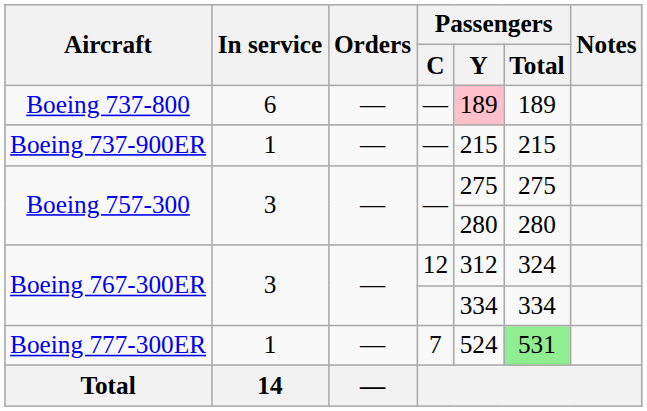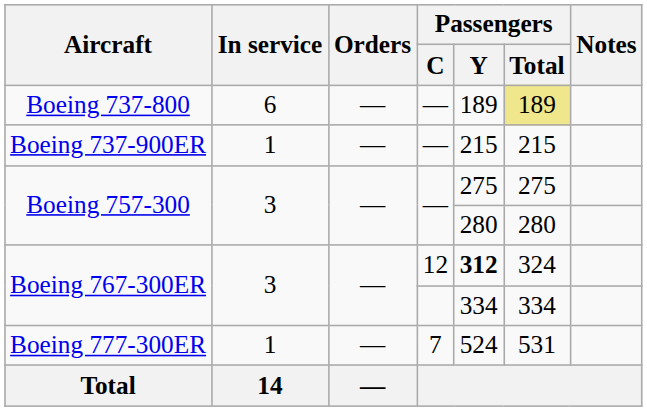(479, 104) pink background -> (479, 104) no background
(537, 104) no background -> (537, 104) khaki background
(479, 265) normal -> (479, 265) bold
(537, 345) lightgreen background -> (537, 345) no background
